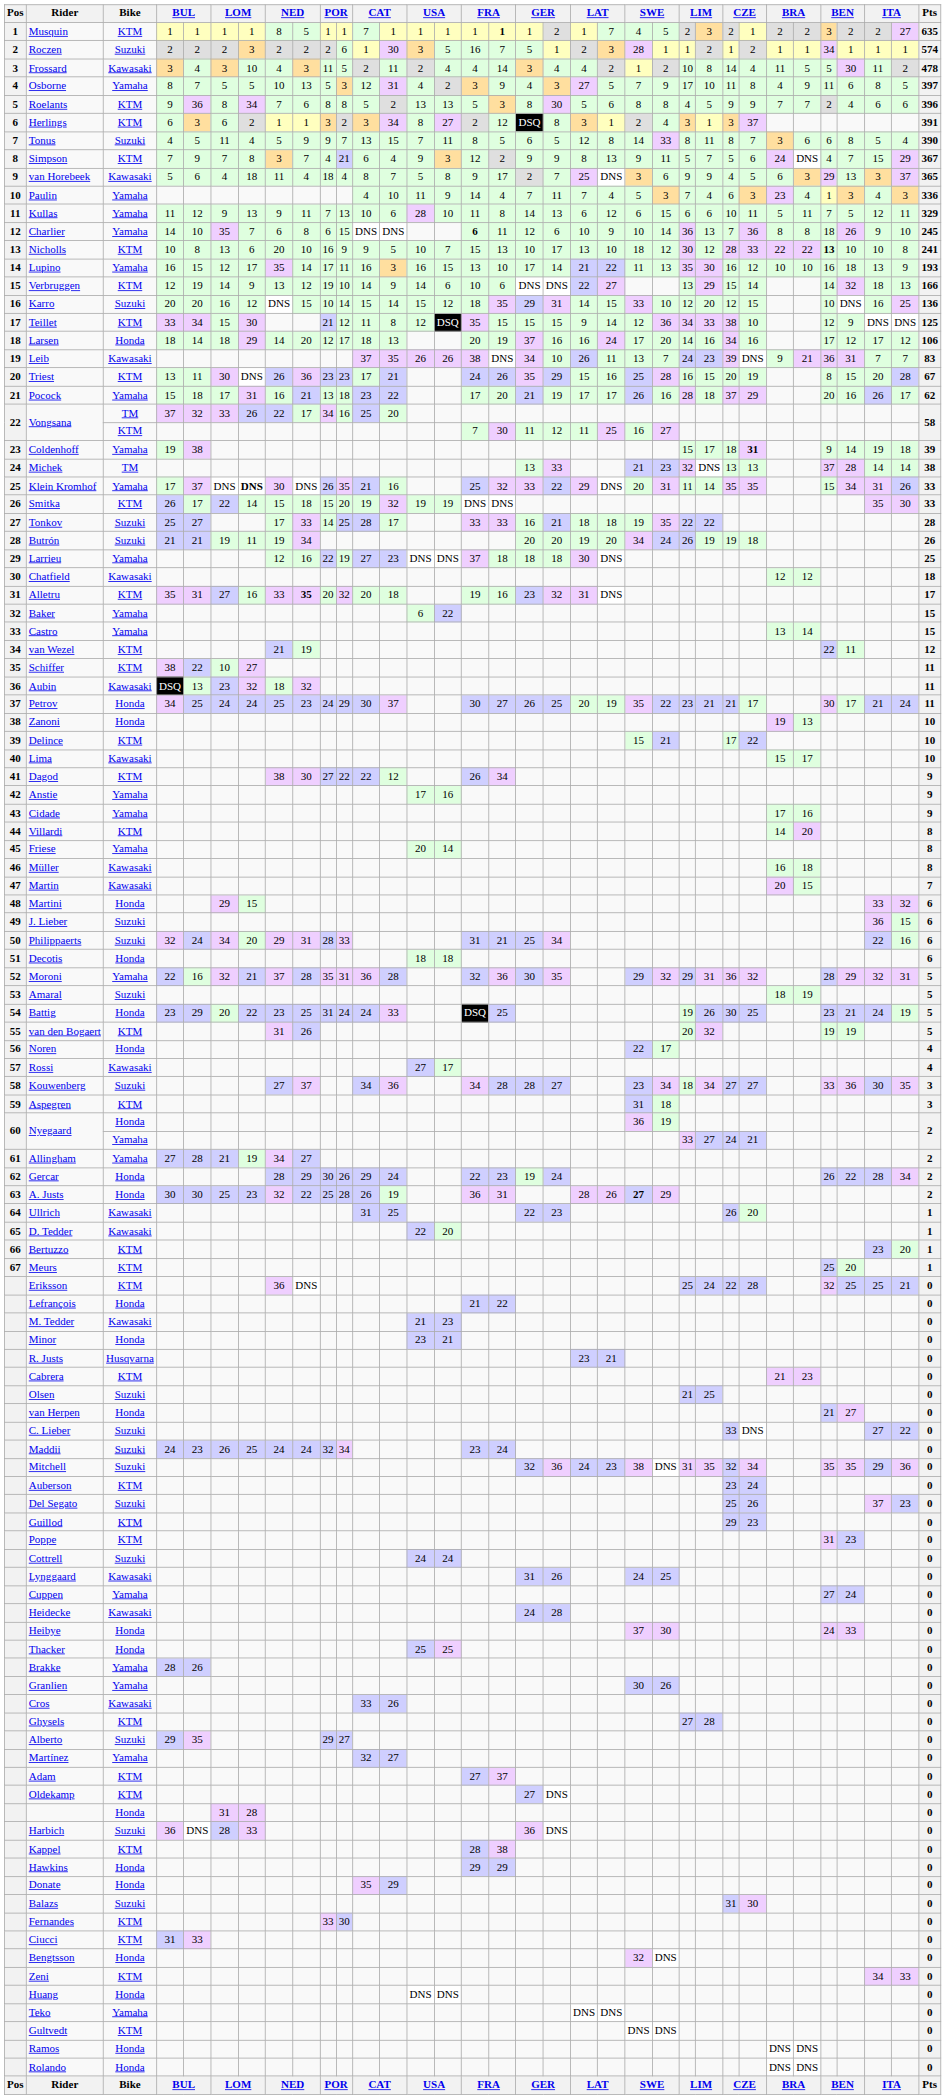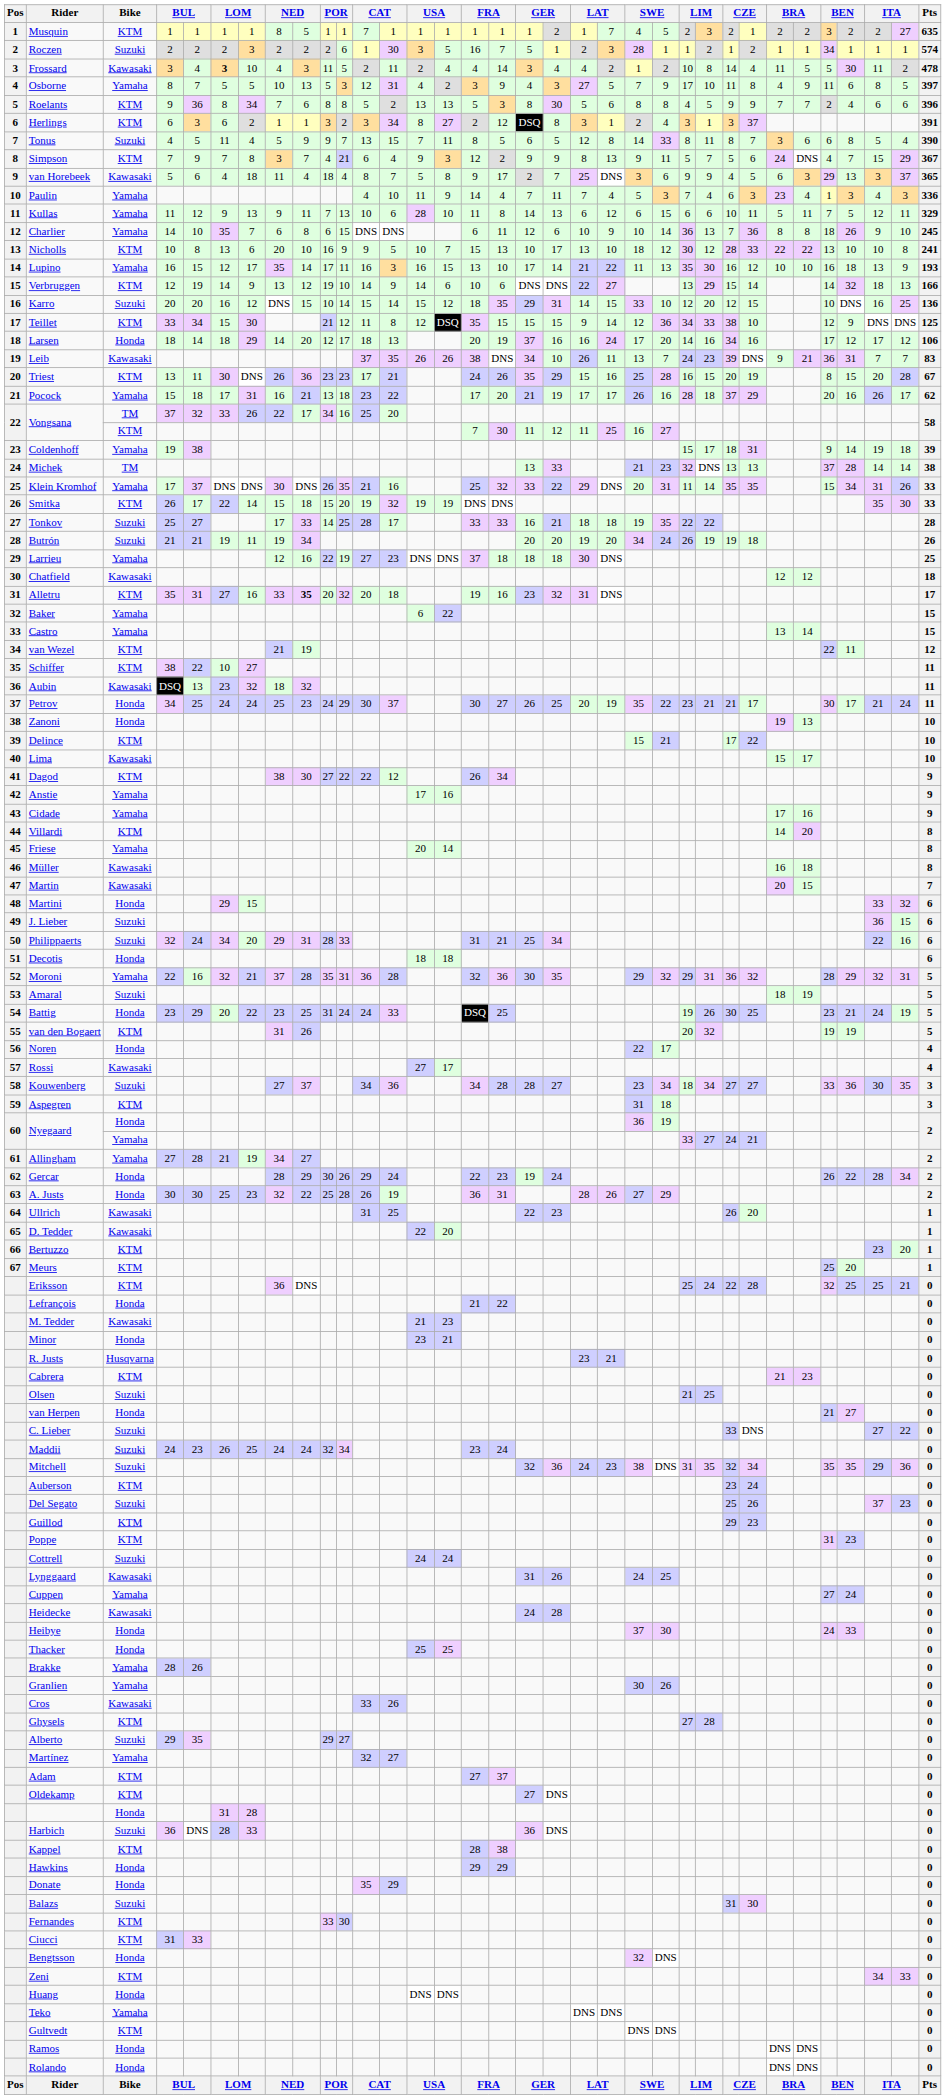(502, 31) bold -> (502, 31) normal
(225, 68) normal -> (225, 68) bold
(475, 231) bold -> (475, 231) normal
(829, 249) bold -> (829, 249) normal
(753, 449) bold -> (753, 449) normal
(252, 486) bold -> (252, 486) normal
(638, 1194) bold -> (638, 1194) normal
